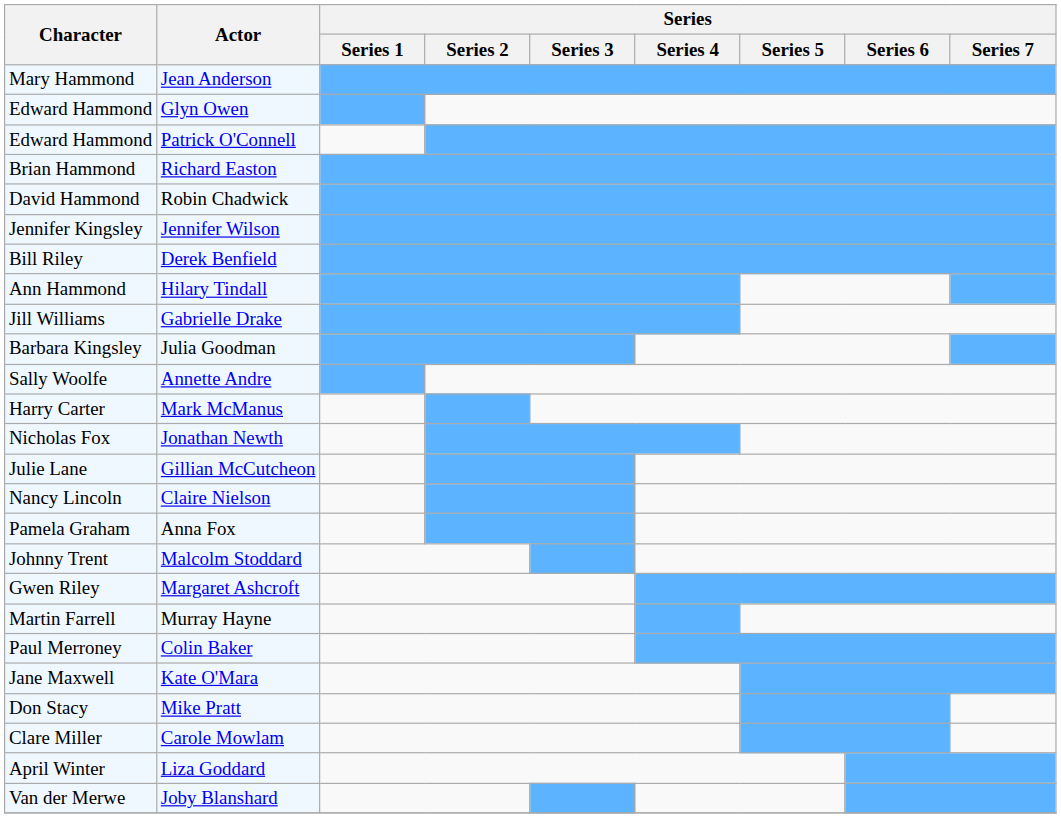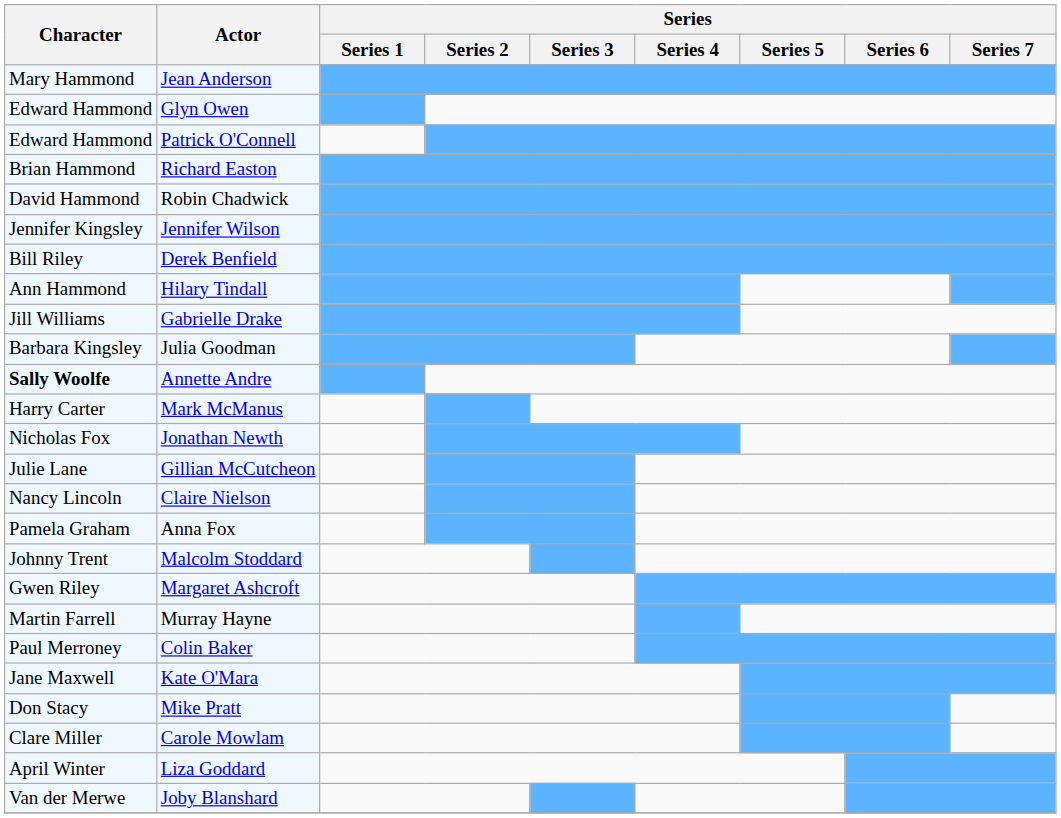(58, 378) normal -> (59, 378) bold
